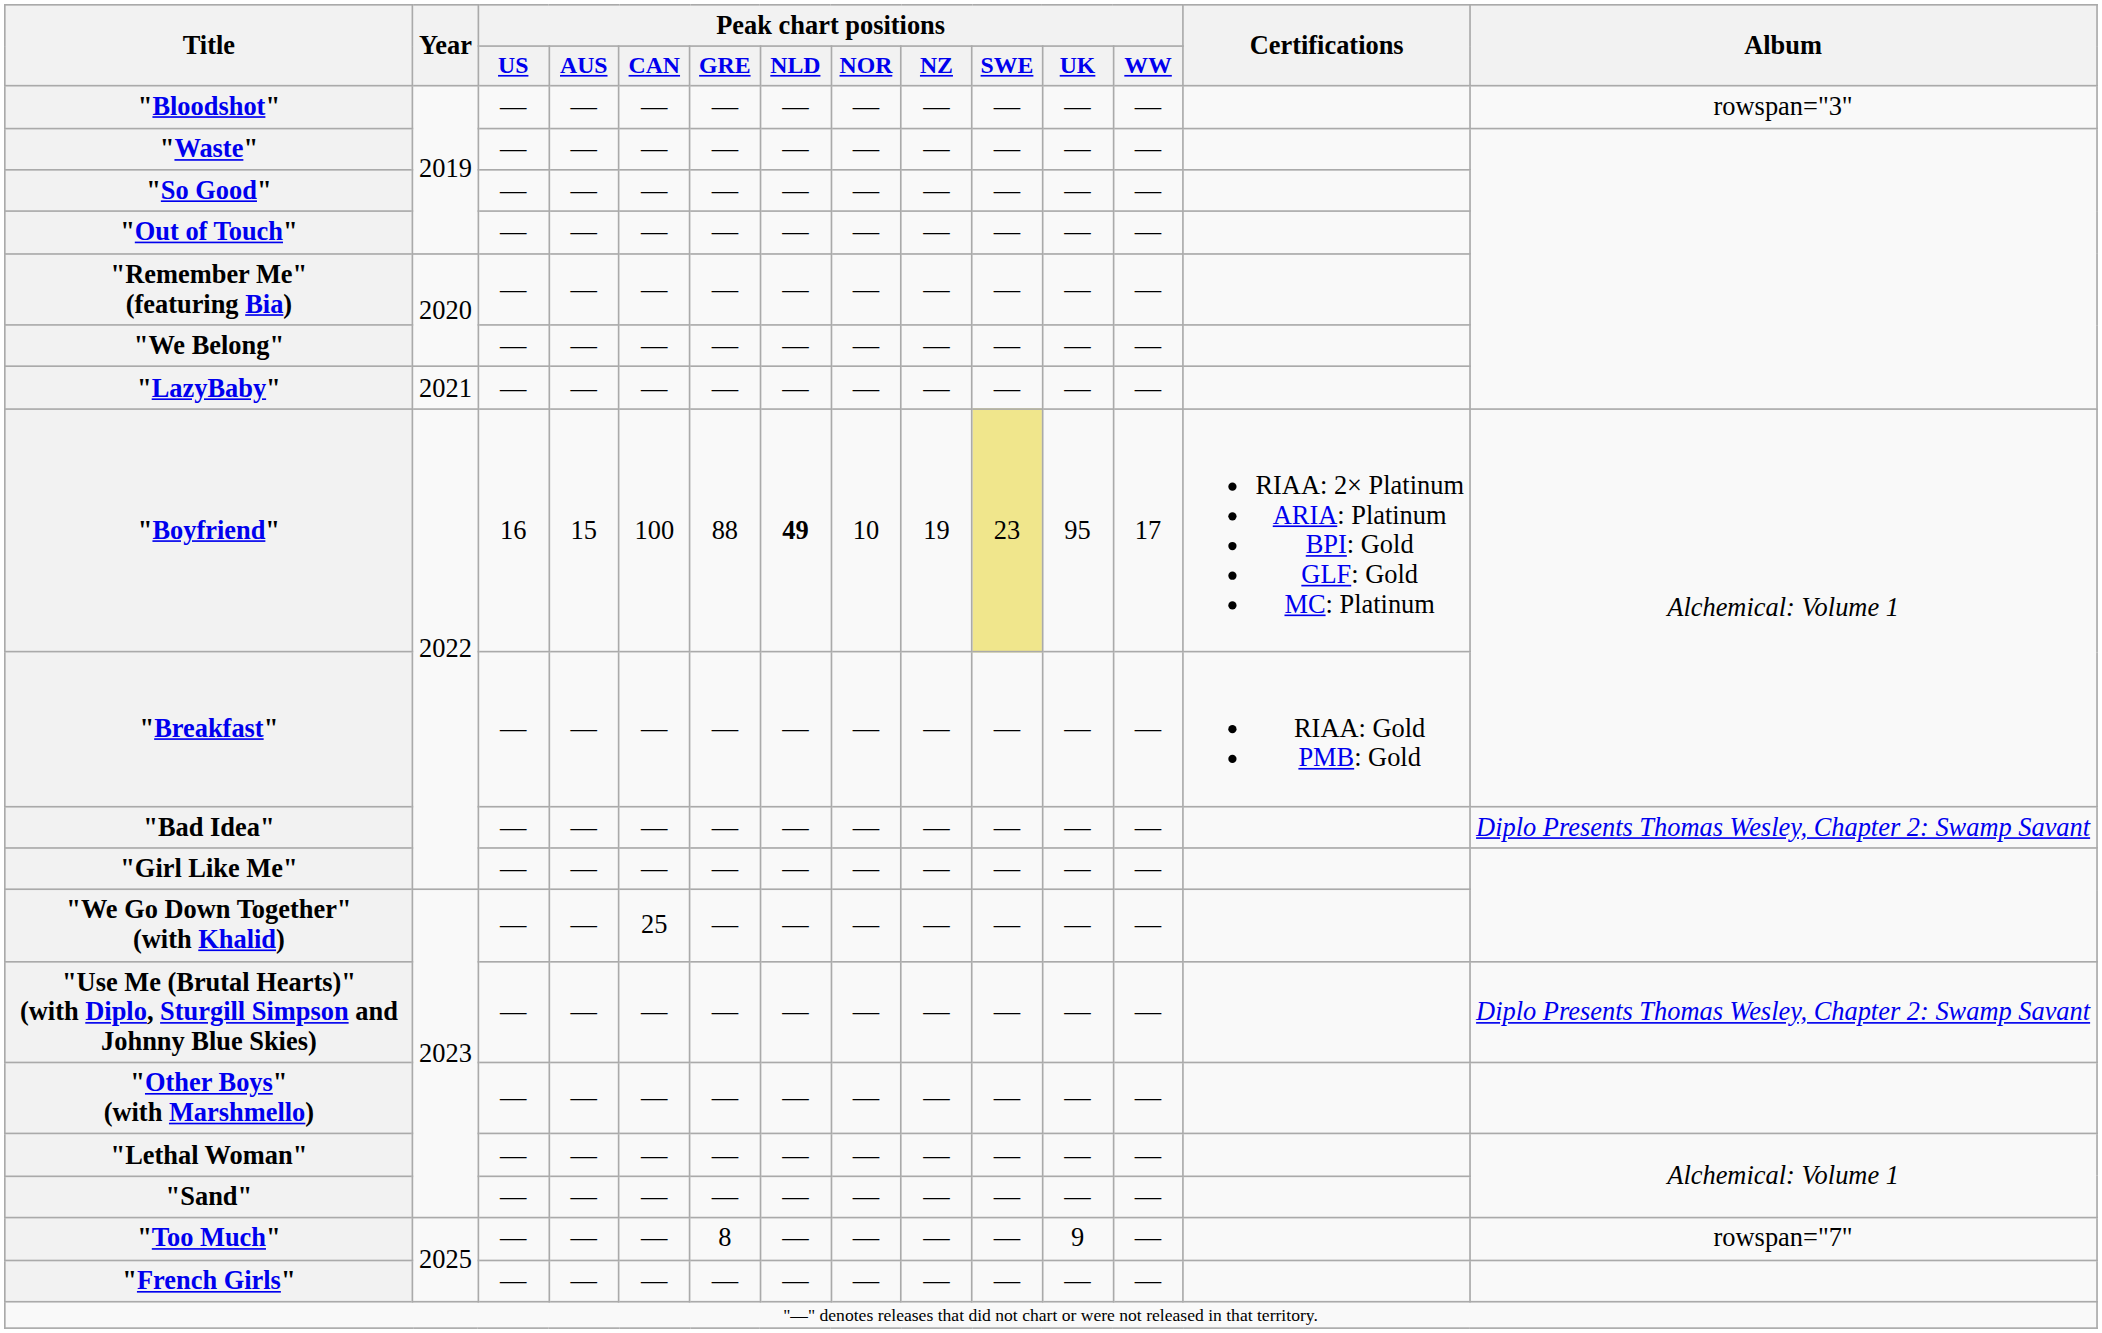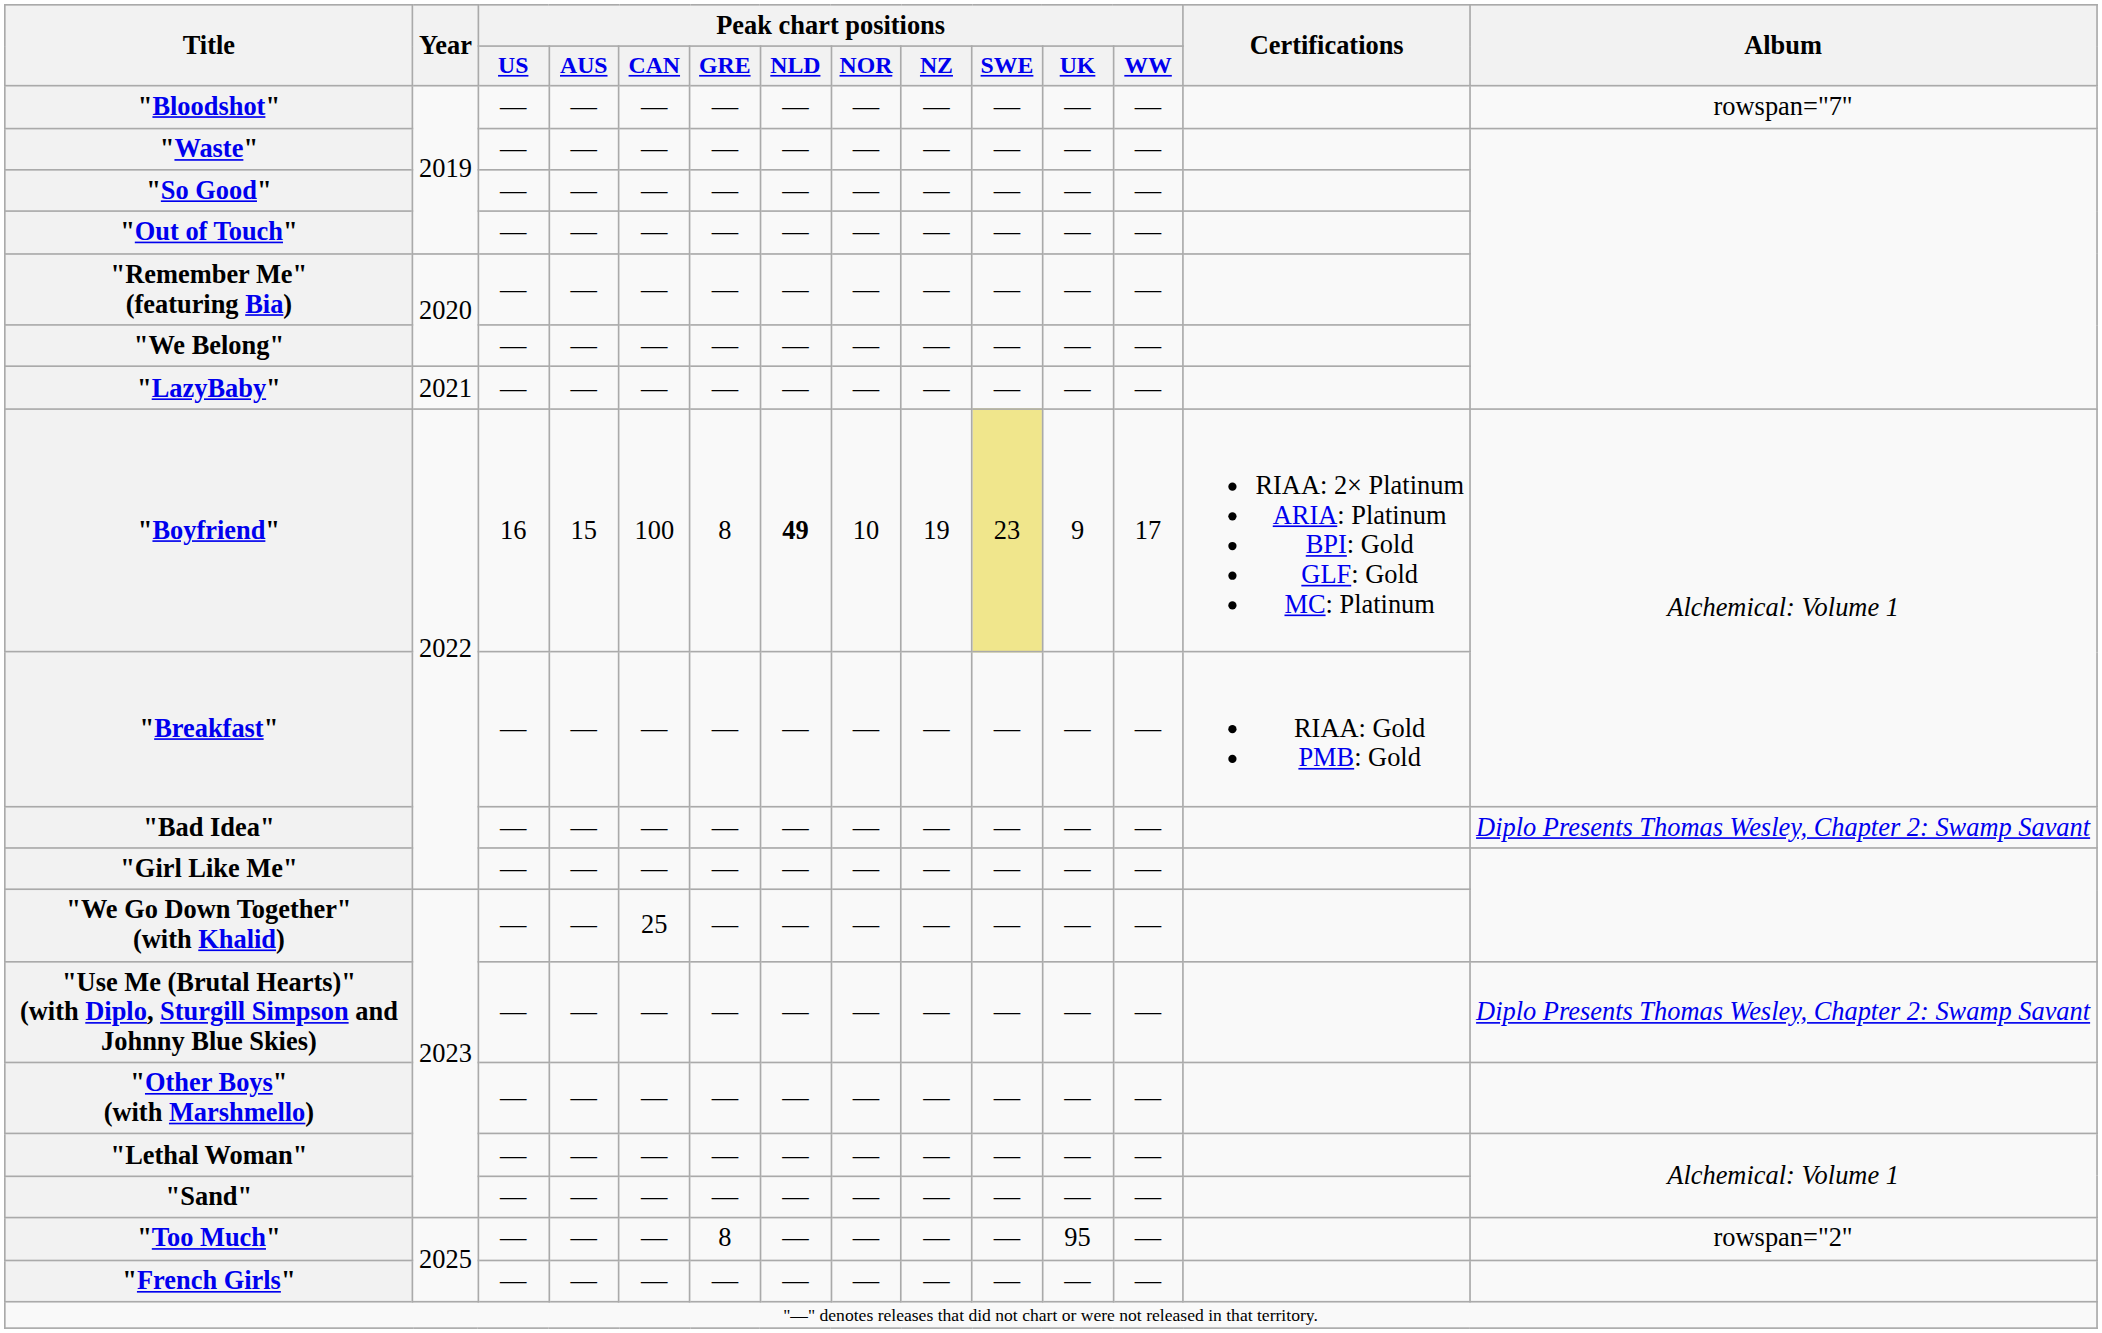(1783, 106) rowspan="3" -> (1783, 106) rowspan="7"
(725, 529) 88 -> (725, 529) 8
(1078, 529) 95 -> (1078, 529) 9
(1078, 1238) 9 -> (1078, 1238) 95
(1783, 1238) rowspan="7" -> (1783, 1238) rowspan="2"
